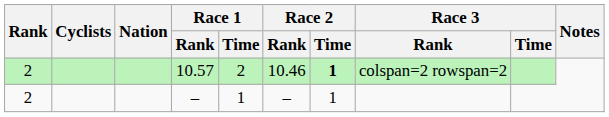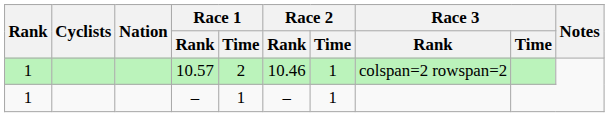(28, 71) 2 -> (28, 71) 1
(333, 71) bold -> (333, 71) normal
(28, 97) 2 -> (28, 97) 1
